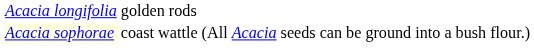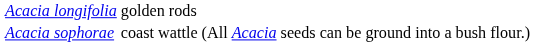(60, 33) lightyellow background -> (60, 33) no background
